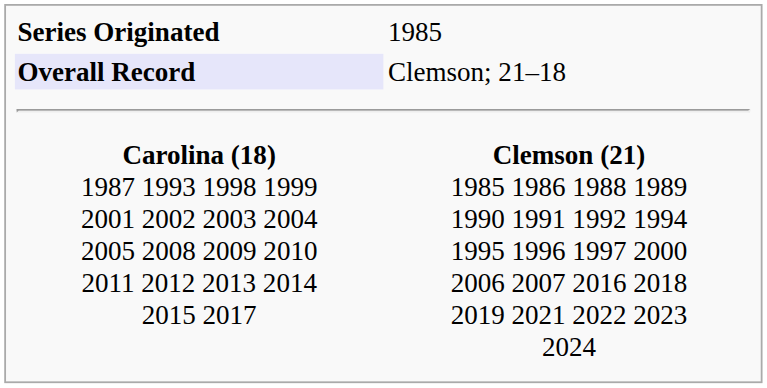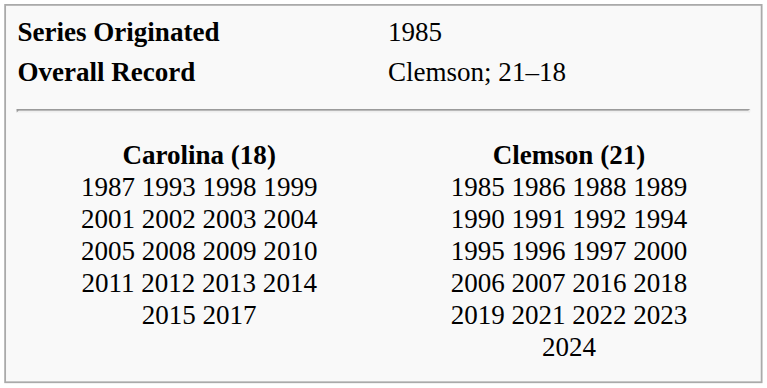(106, 71) lavender background -> (106, 71) no background
